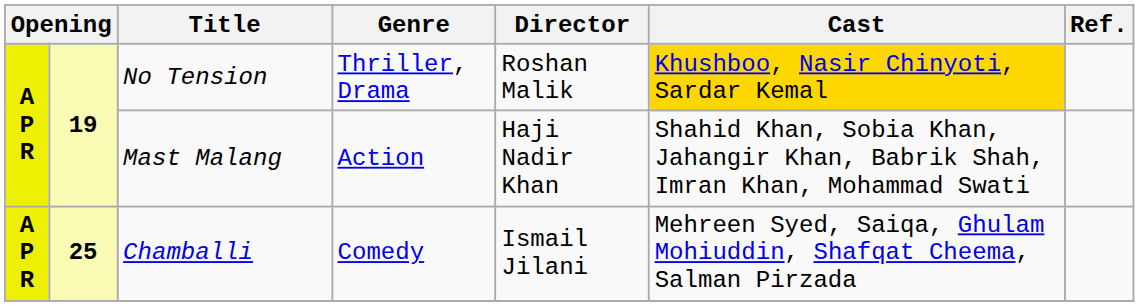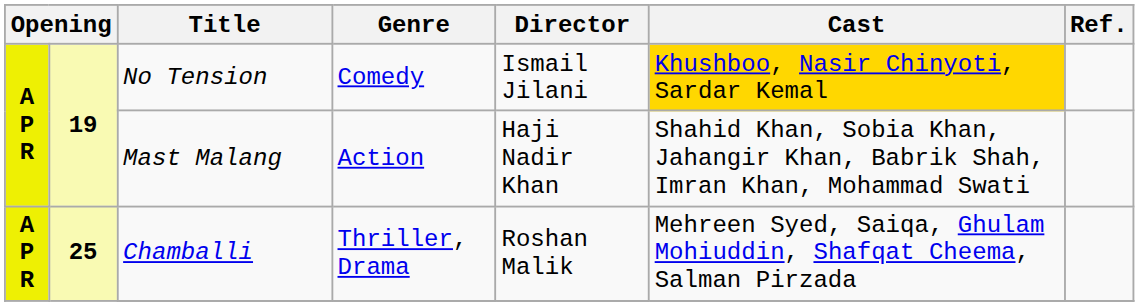(402, 78) Thriller, Drama -> (381, 78) Comedy
(545, 78) Roshan Malik -> (545, 78) Ismail Jilani
(381, 253) Comedy -> (402, 253) Thriller, Drama
(545, 253) Ismail Jilani -> (545, 253) Roshan Malik
